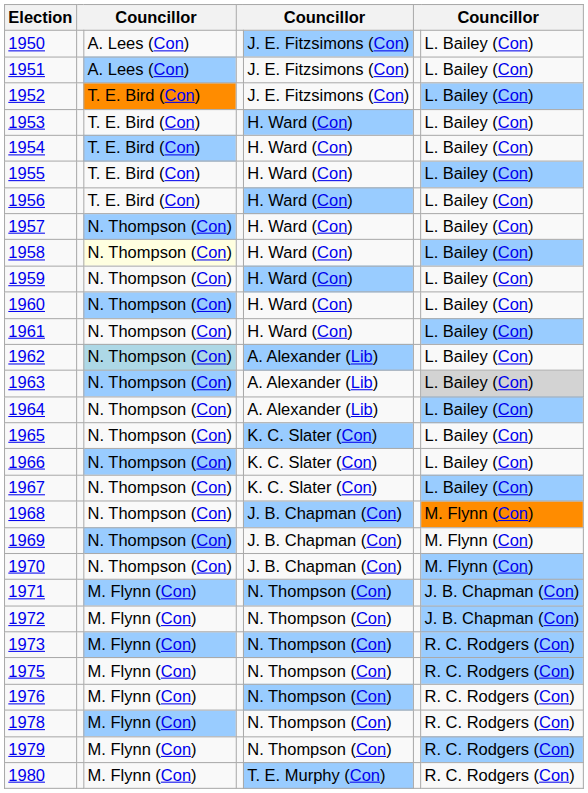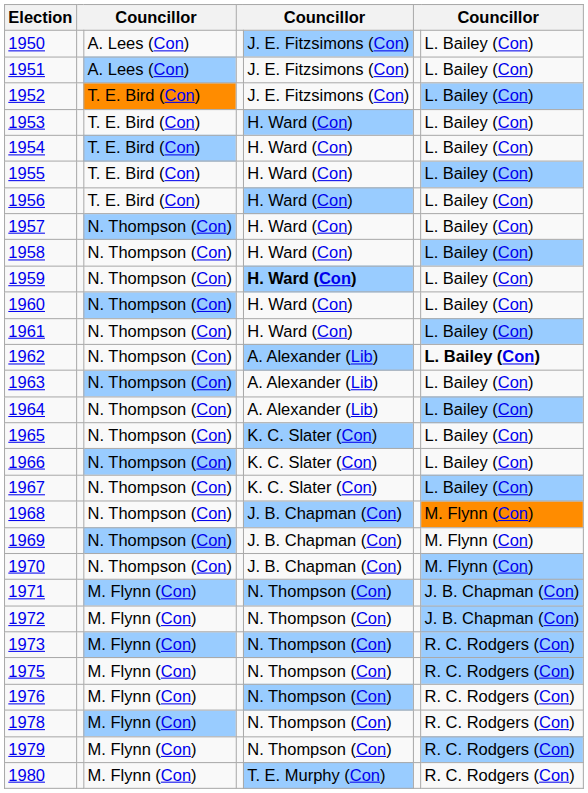(160, 252) lightyellow background -> (160, 252) no background
(300, 278) normal -> (302, 278) bold
(160, 357) lightblue background -> (160, 357) no background
(479, 357) normal -> (482, 357) bold
(479, 383) lightgrey background -> (479, 383) no background
